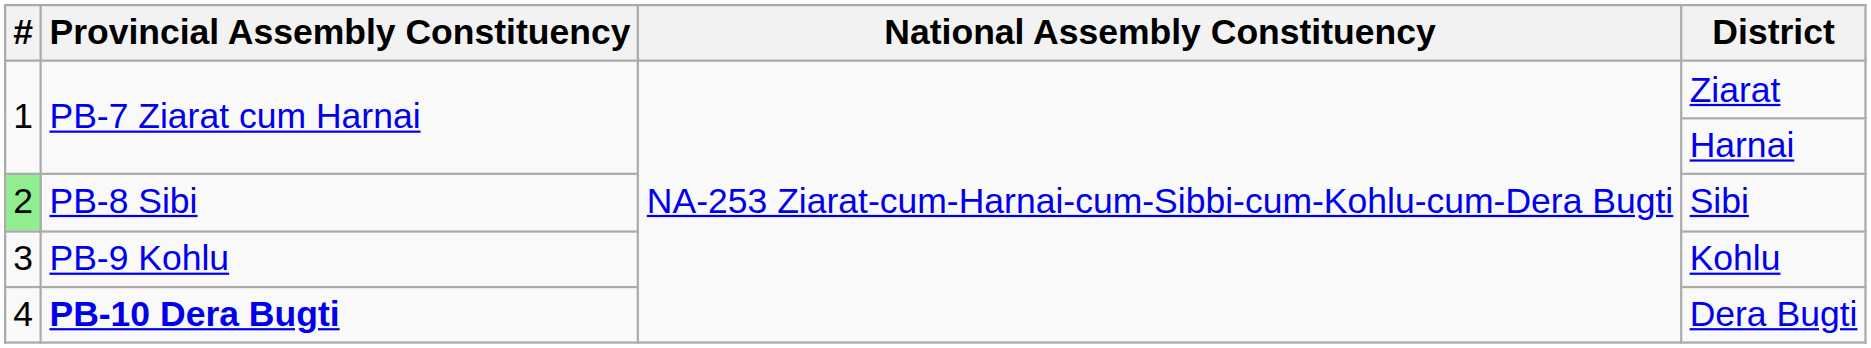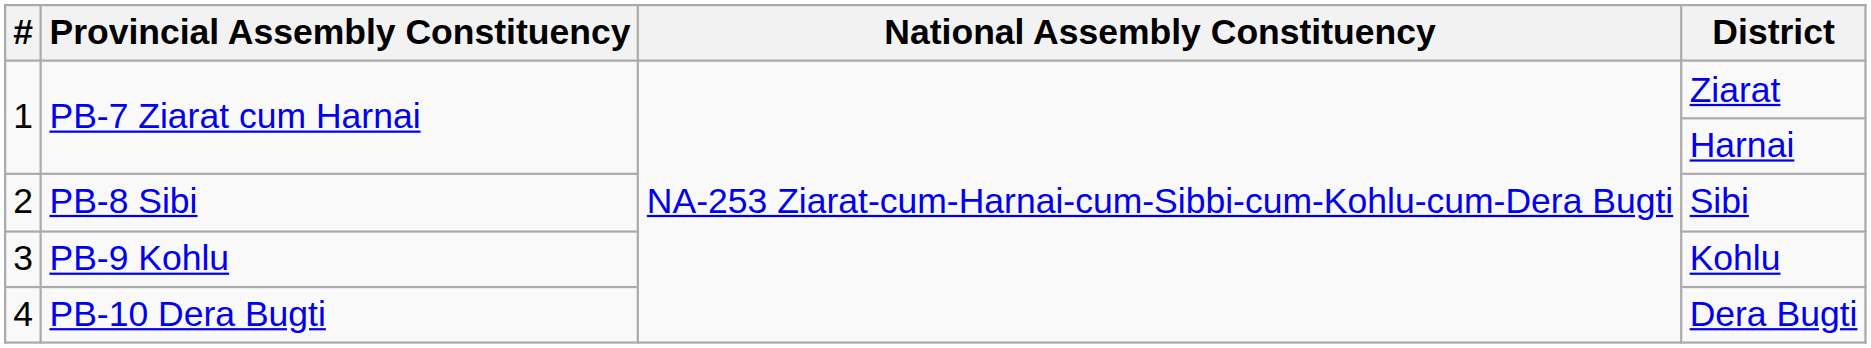(23, 201) lightgreen background -> (23, 201) no background
(195, 314) bold -> (188, 314) normal
